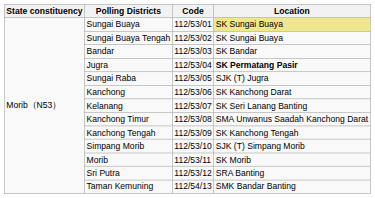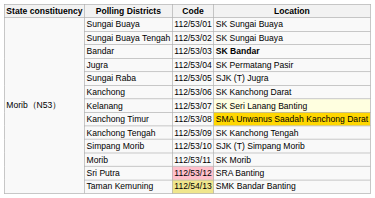(249, 24) khaki background -> (249, 24) no background
(236, 51) normal -> (238, 51) bold
(257, 65) bold -> (255, 65) normal
(261, 105) no background -> (261, 105) lightyellow background
(292, 119) no background -> (292, 119) gold background
(193, 173) no background -> (193, 173) pink background
(193, 186) no background -> (193, 186) khaki background
